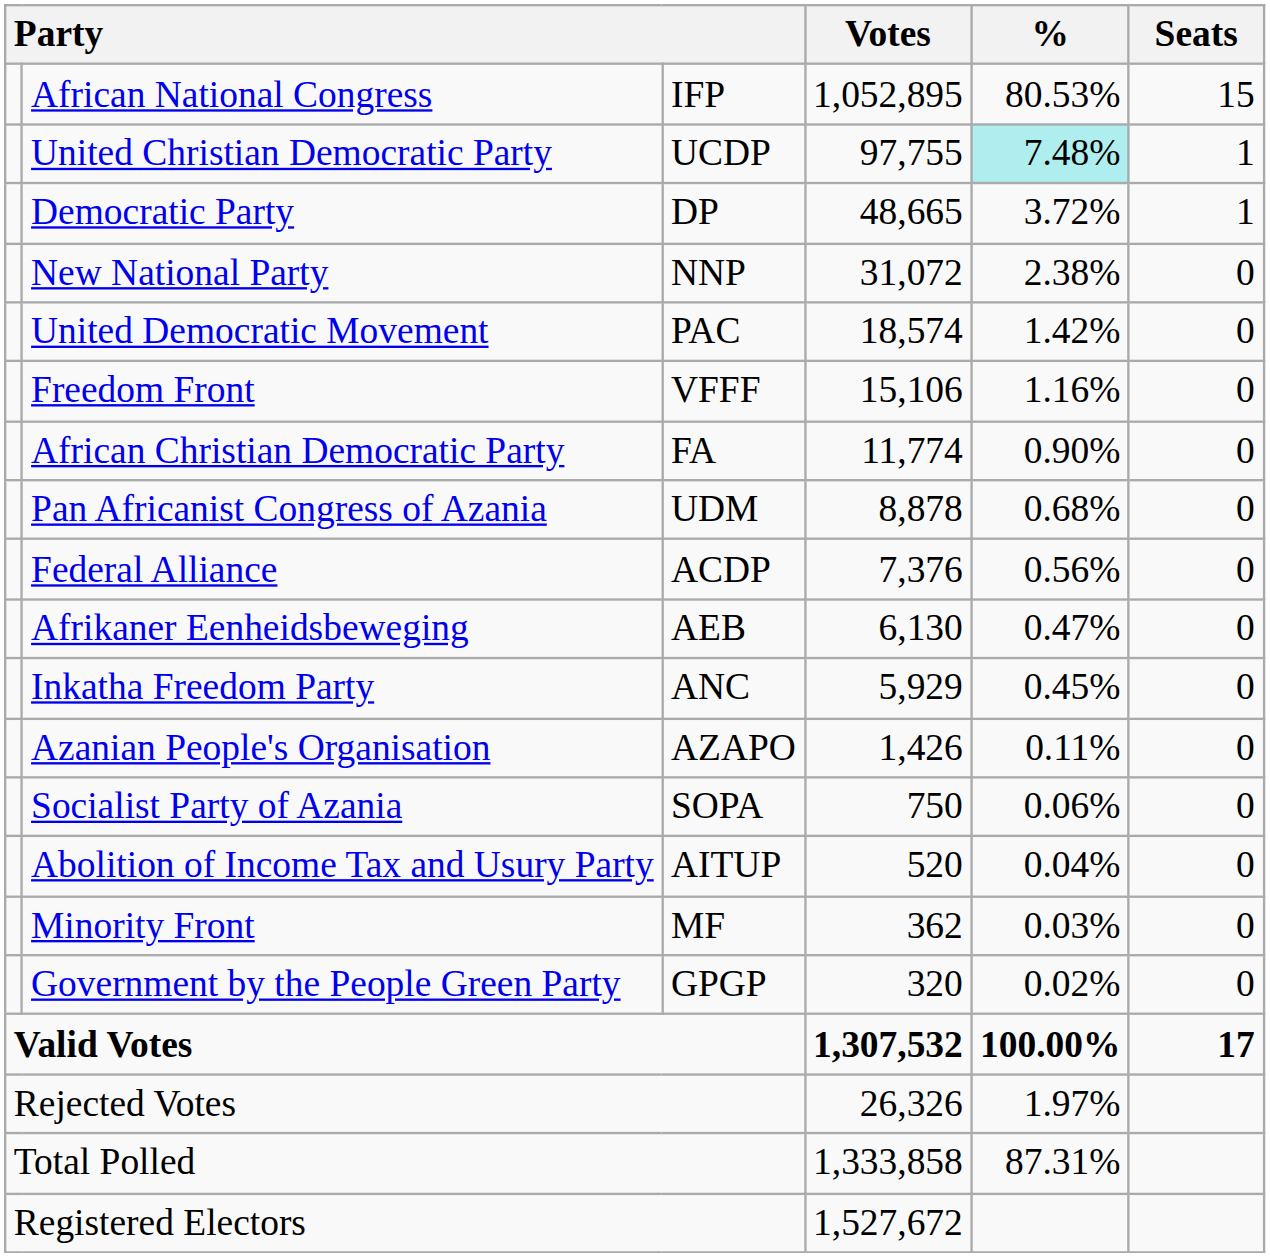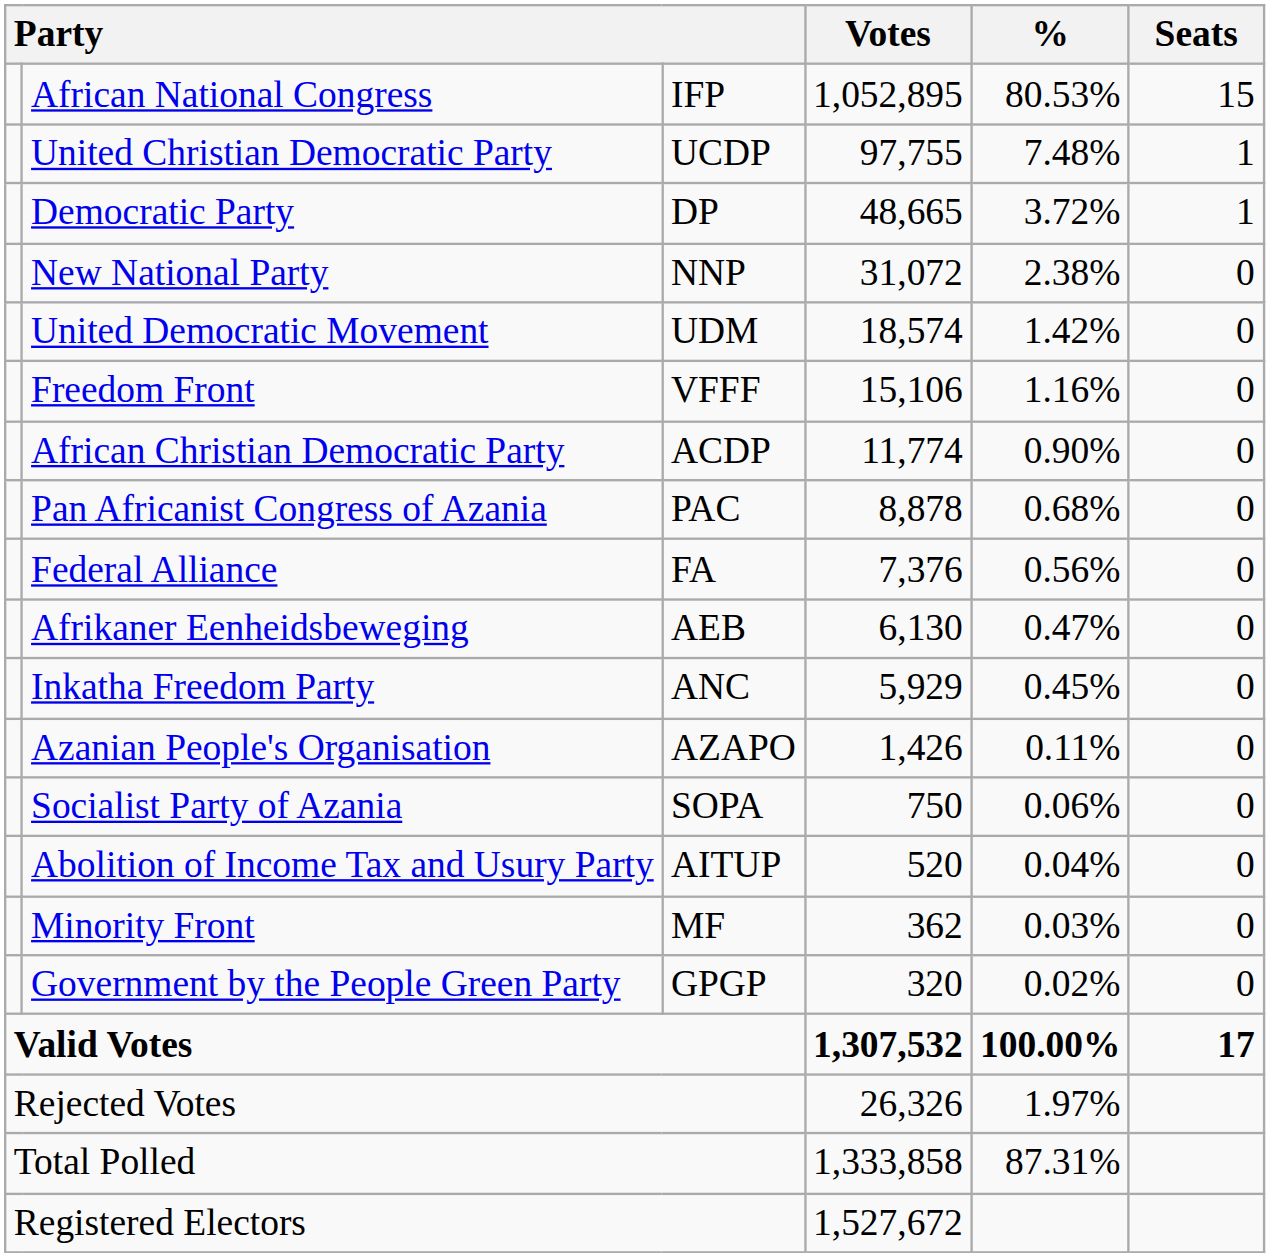(1072, 152) paleturquoise background -> (1072, 152) no background
(706, 331) PAC -> (715, 331) UDM
(694, 449) FA -> (721, 449) ACDP
(715, 509) UDM -> (706, 509) PAC
(721, 568) ACDP -> (694, 568) FA
